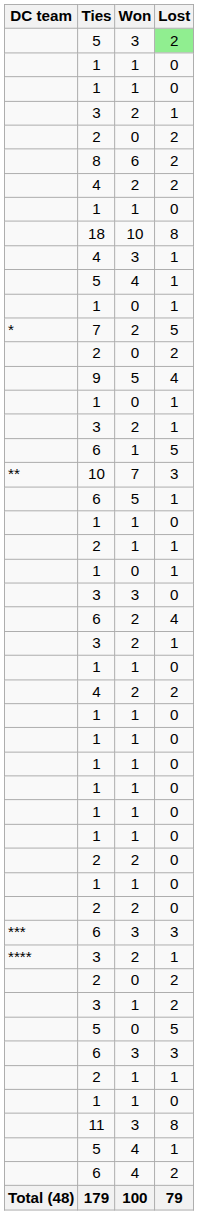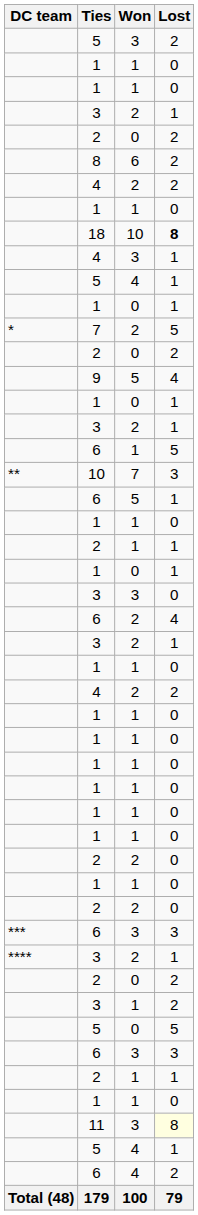(174, 40) lightgreen background -> (174, 40) no background
(174, 233) normal -> (174, 233) bold
(174, 1125) no background -> (174, 1125) lightyellow background
